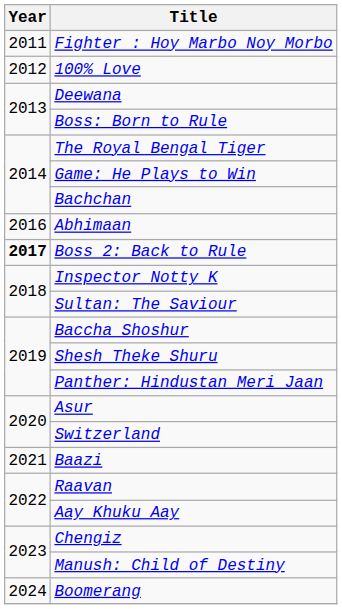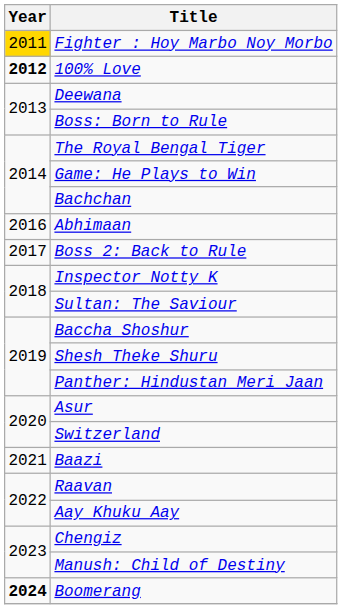(28, 44) no background -> (28, 44) gold background
(28, 70) normal -> (28, 70) bold
(28, 252) bold -> (28, 252) normal
(28, 591) normal -> (28, 591) bold
